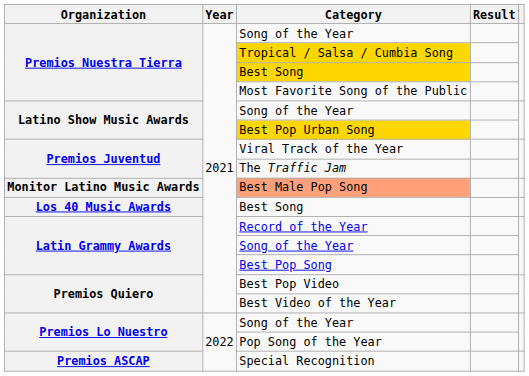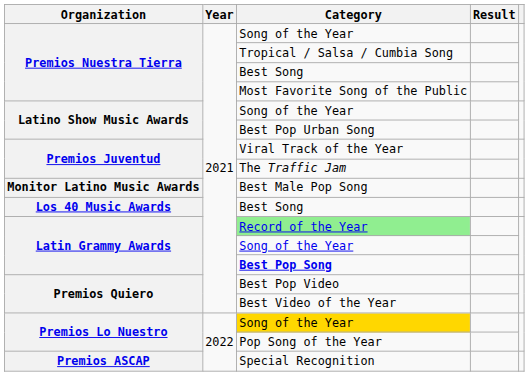(346, 53) gold background -> (346, 53) no background
(271, 72) gold background -> (271, 72) no background
(307, 130) gold background -> (307, 130) no background
(303, 188) lightsalmon background -> (303, 188) no background
(303, 226) no background -> (303, 226) lightgreen background
(286, 265) normal -> (286, 265) bold
(296, 323) no background -> (296, 323) gold background
